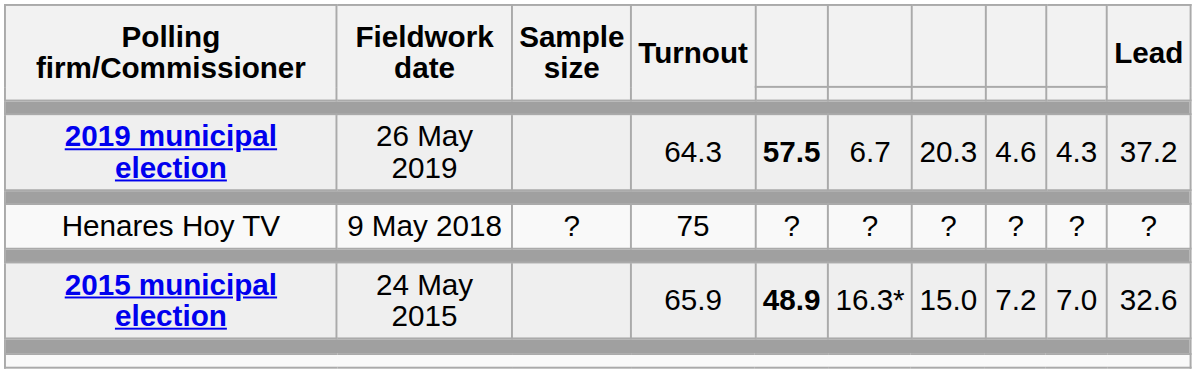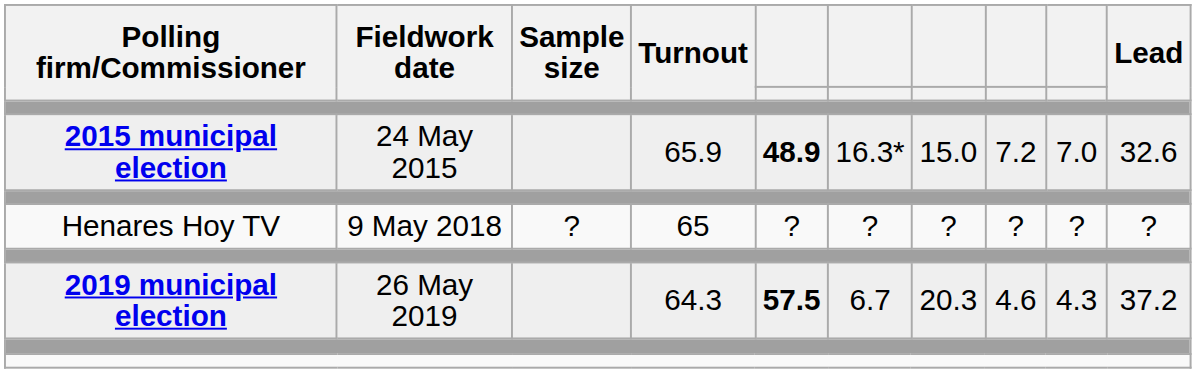rows swapped: (171, 152) <-> (171, 300)
(693, 226) 75 -> (693, 226) 65
